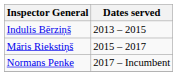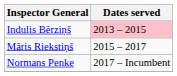(120, 29) no background -> (120, 29) pink background
